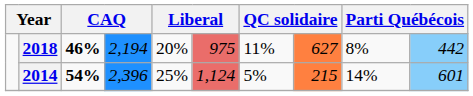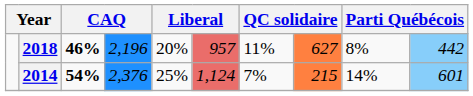(128, 47) 2,194 -> (128, 47) 2,196
(222, 47) 975 -> (222, 47) 957
(128, 76) 2,396 -> (128, 76) 2,376
(255, 76) 5% -> (255, 76) 7%
